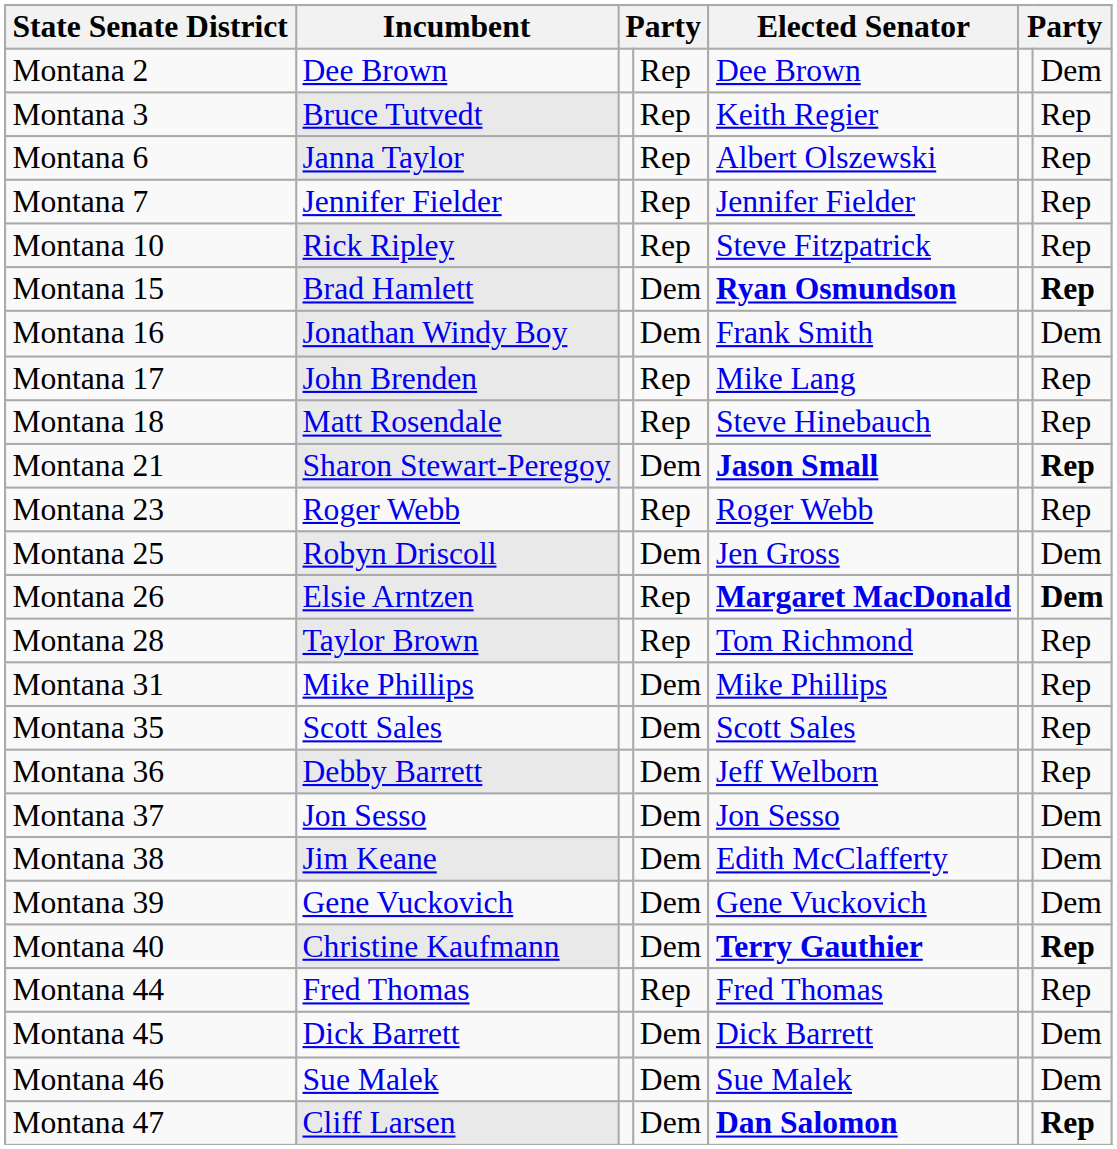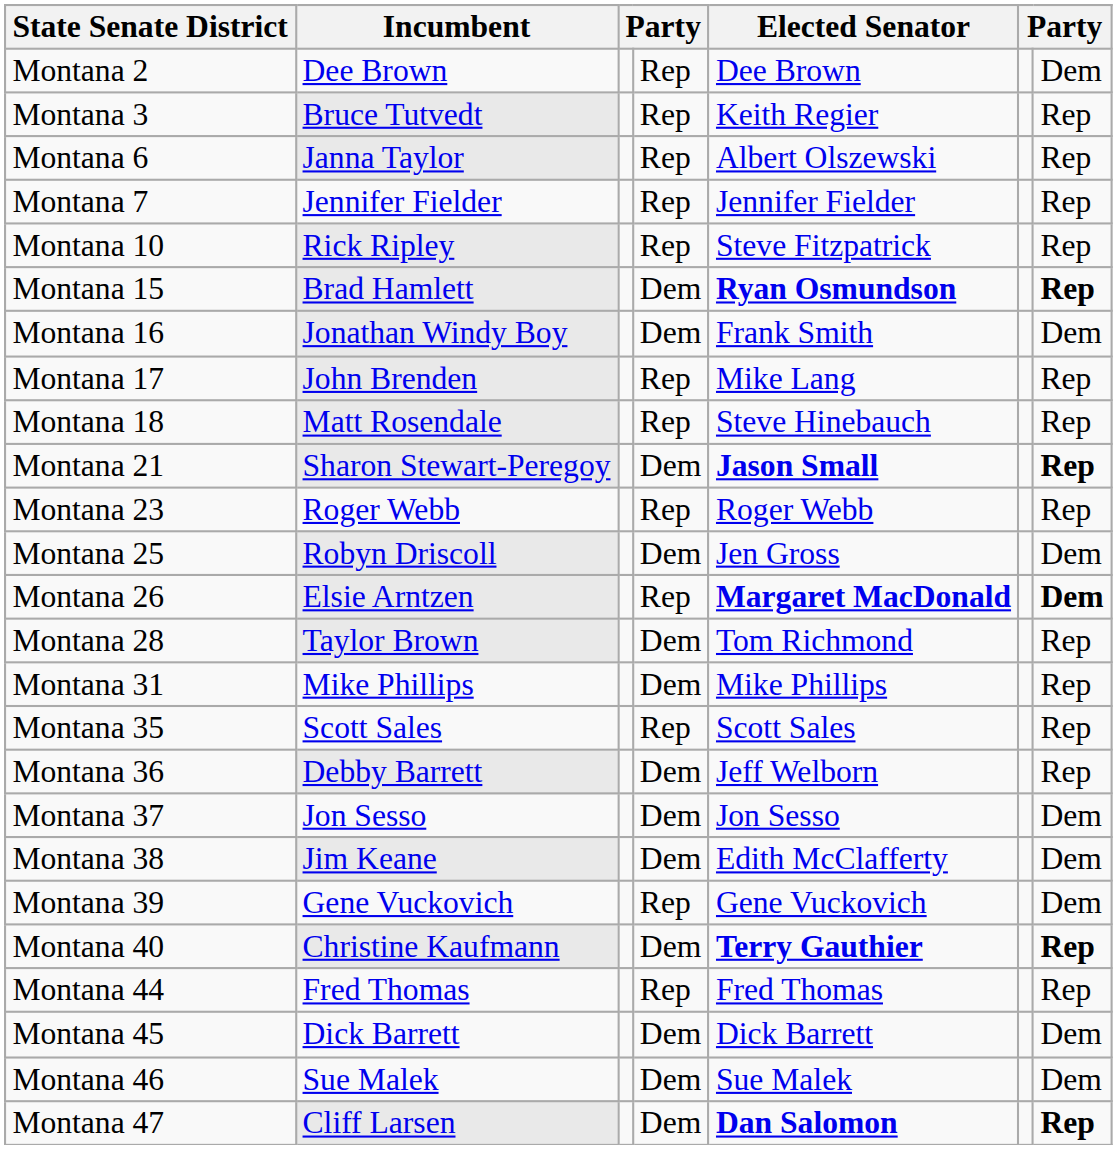(665, 639) Rep -> (671, 639) Dem
(671, 727) Dem -> (665, 727) Rep
(671, 902) Dem -> (665, 902) Rep
